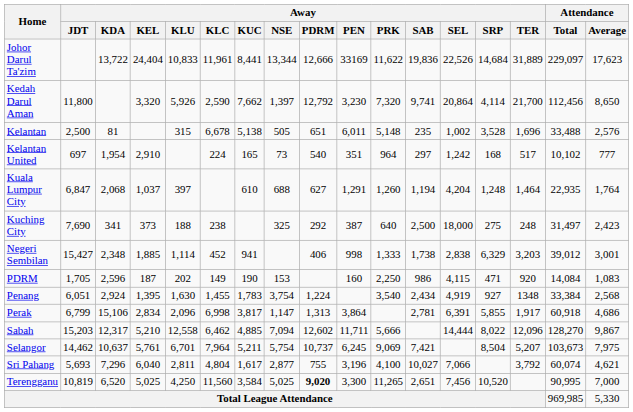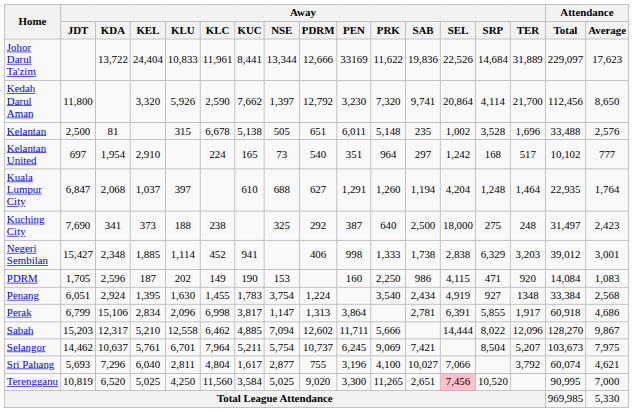(318, 382) bold -> (318, 382) normal
(458, 382) no background -> (458, 382) pink background
